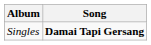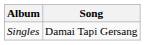(95, 31) bold -> (91, 31) normal
